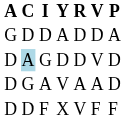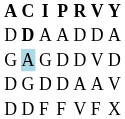columns swapped: (114, 11) <-> (63, 11)
(11, 35) G -> (11, 35) D
(28, 35) normal -> (28, 35) bold
(45, 35) D -> (45, 35) A
(11, 60) D -> (11, 60) G
(45, 84) A -> (45, 84) D
